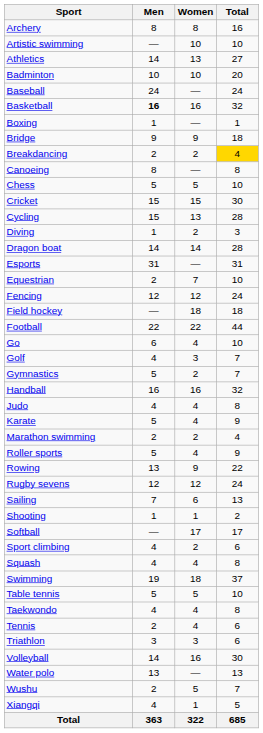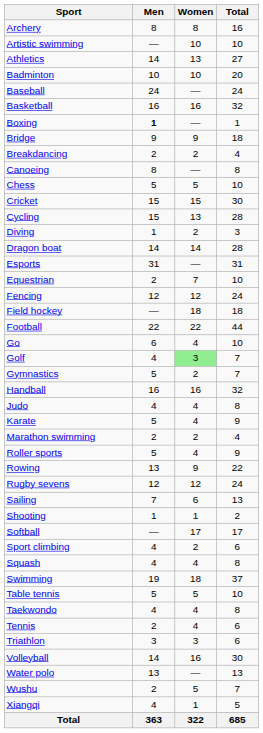(154, 106) bold -> (154, 106) normal
(154, 122) normal -> (154, 122) bold
(237, 153) gold background -> (237, 153) no background
(196, 358) no background -> (196, 358) lightgreen background
